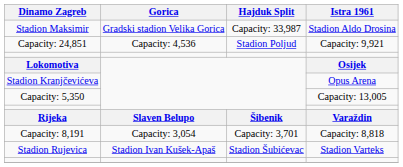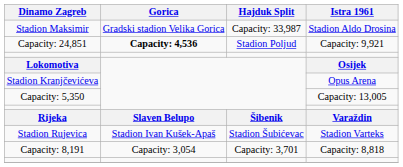(164, 44) normal -> (164, 44) bold
rows swapped: (52, 149) <-> (52, 133)
